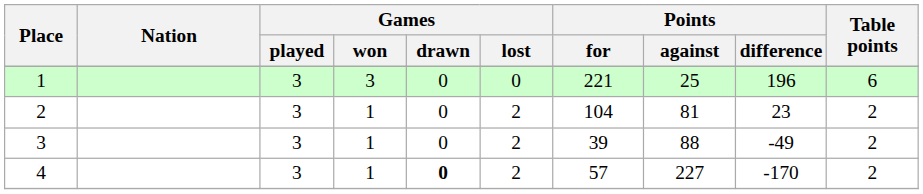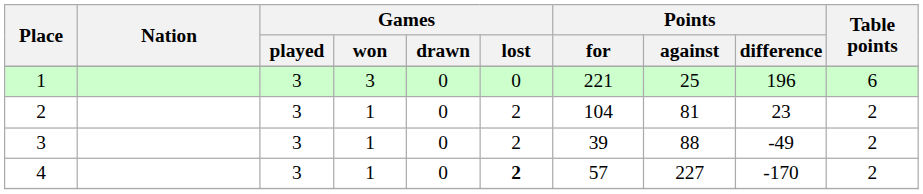(443, 173) bold -> (443, 173) normal
(516, 173) normal -> (516, 173) bold
